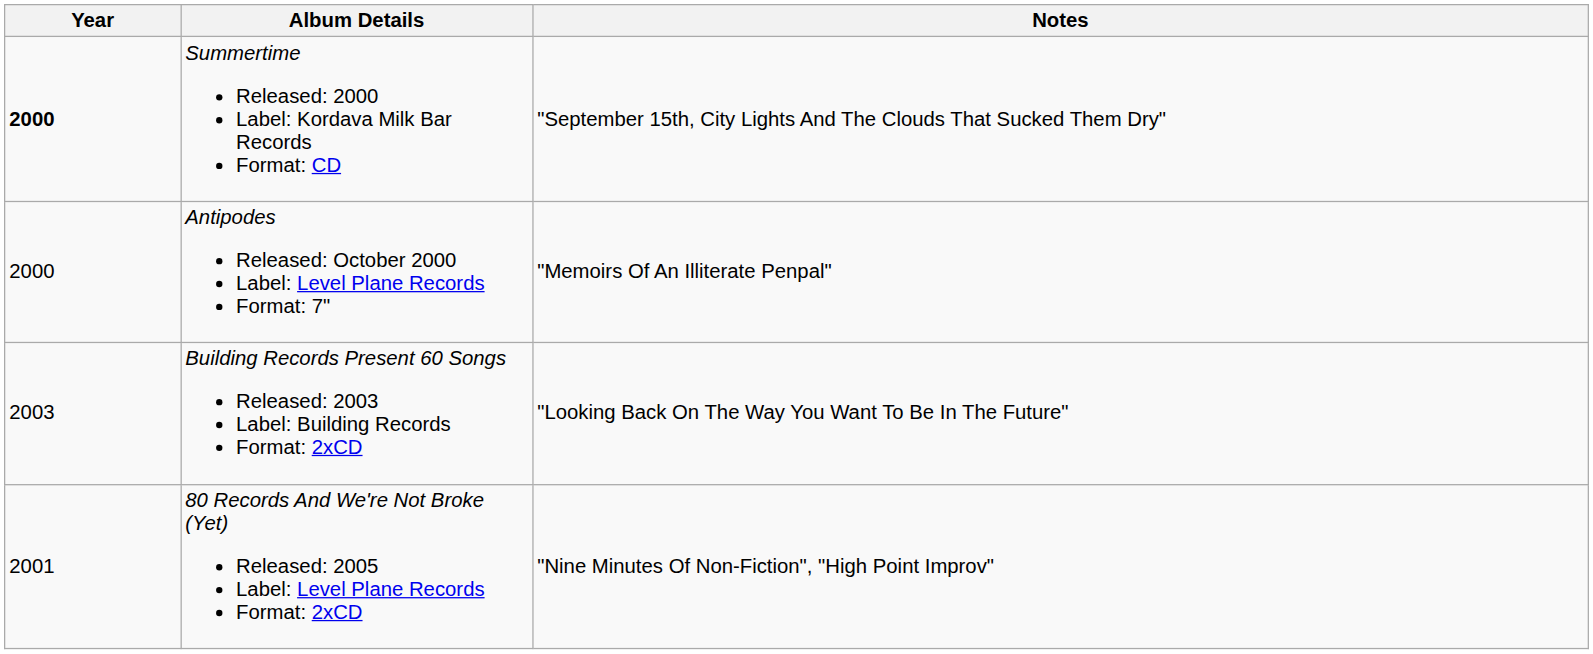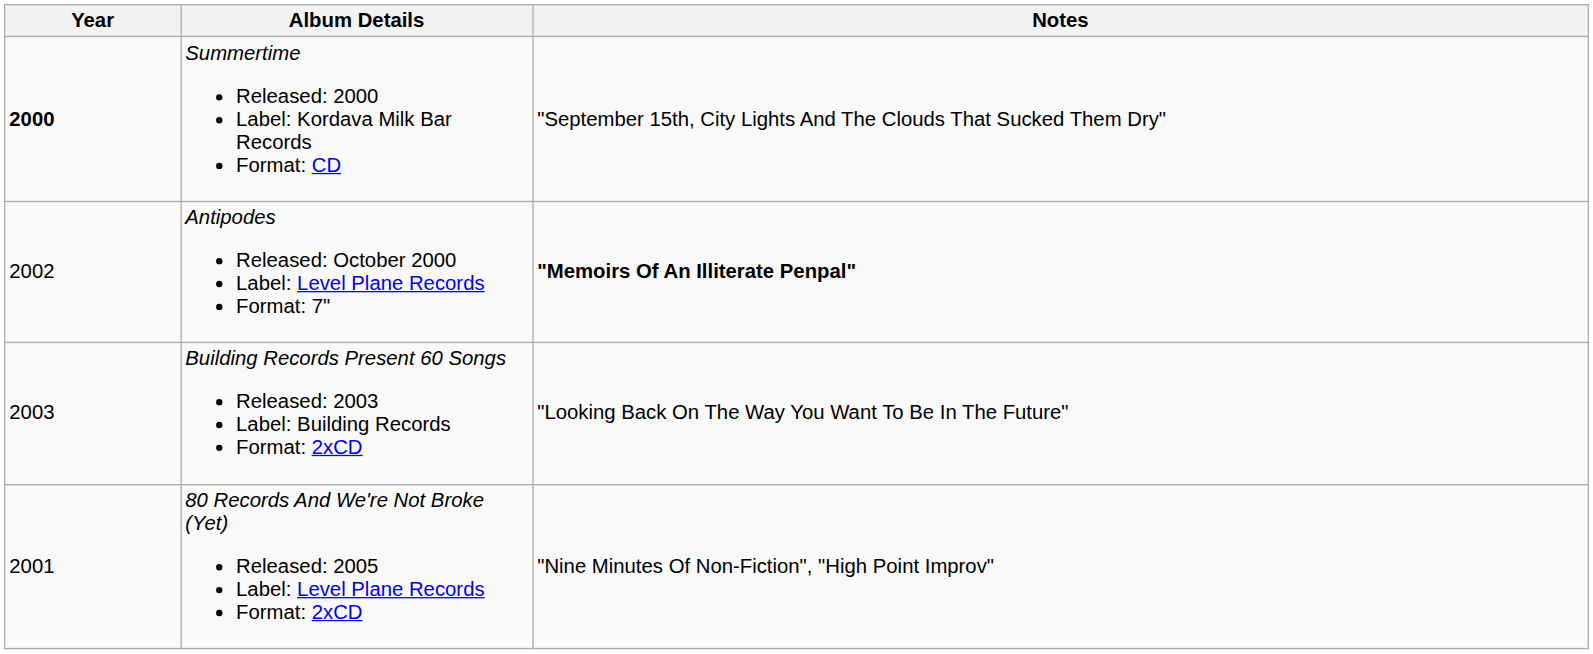(32, 271) 2000 -> (32, 271) 2002
(684, 271) normal -> (697, 271) bold
